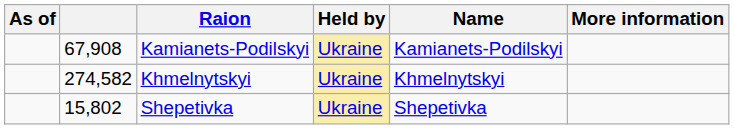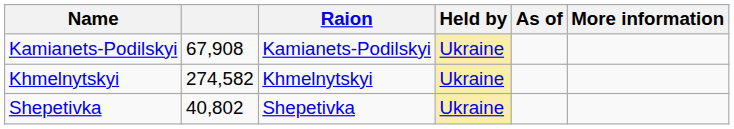columns swapped: (478, 19) <-> (32, 19)
(93, 108) 15,802 -> (215, 108) 40,802
